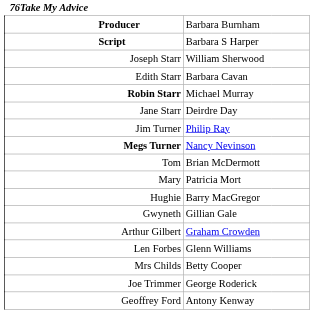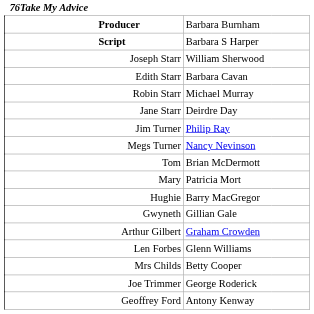(154, 93) bold -> (157, 93) normal
(152, 145) bold -> (154, 145) normal
